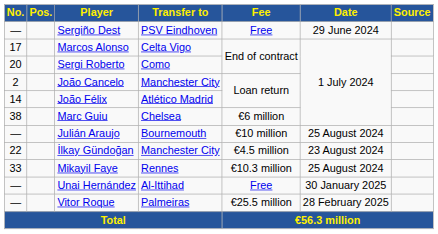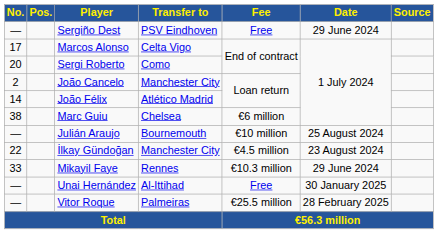(346, 168) 25 August 2024 -> (346, 168) 29 June 2024
